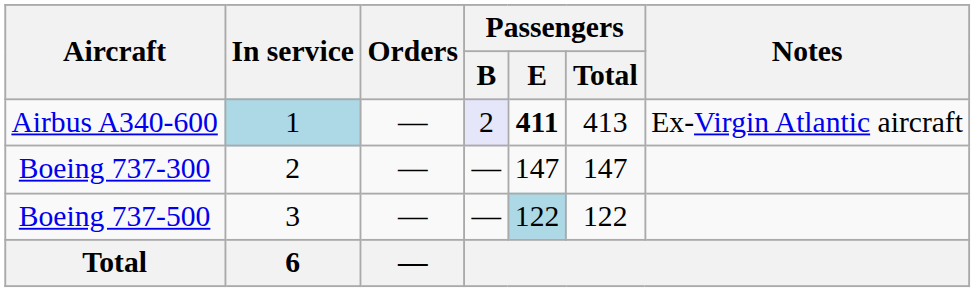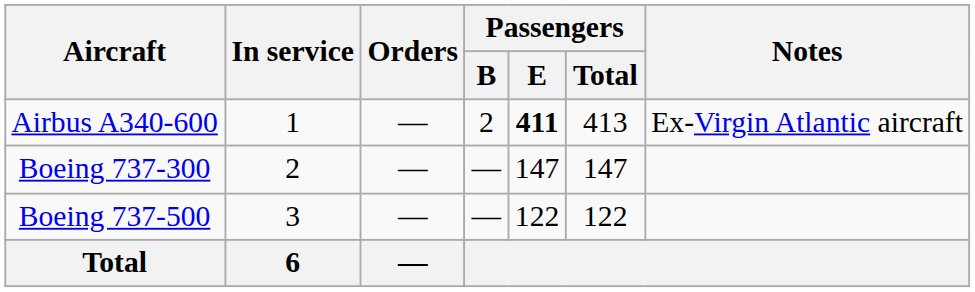(293, 121) lightblue background -> (293, 121) no background
(486, 121) lavender background -> (486, 121) no background
(537, 215) lightblue background -> (537, 215) no background
